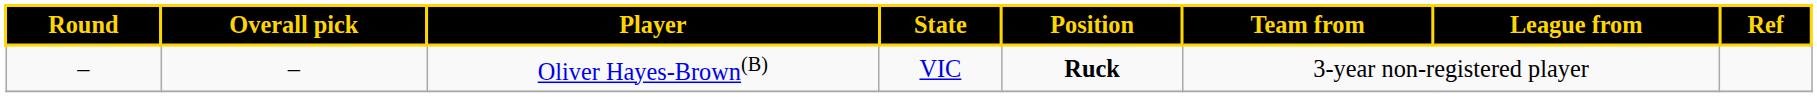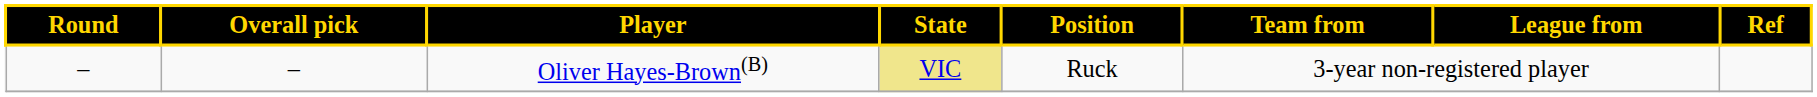(940, 68) no background -> (940, 68) khaki background
(1092, 68) bold -> (1092, 68) normal
